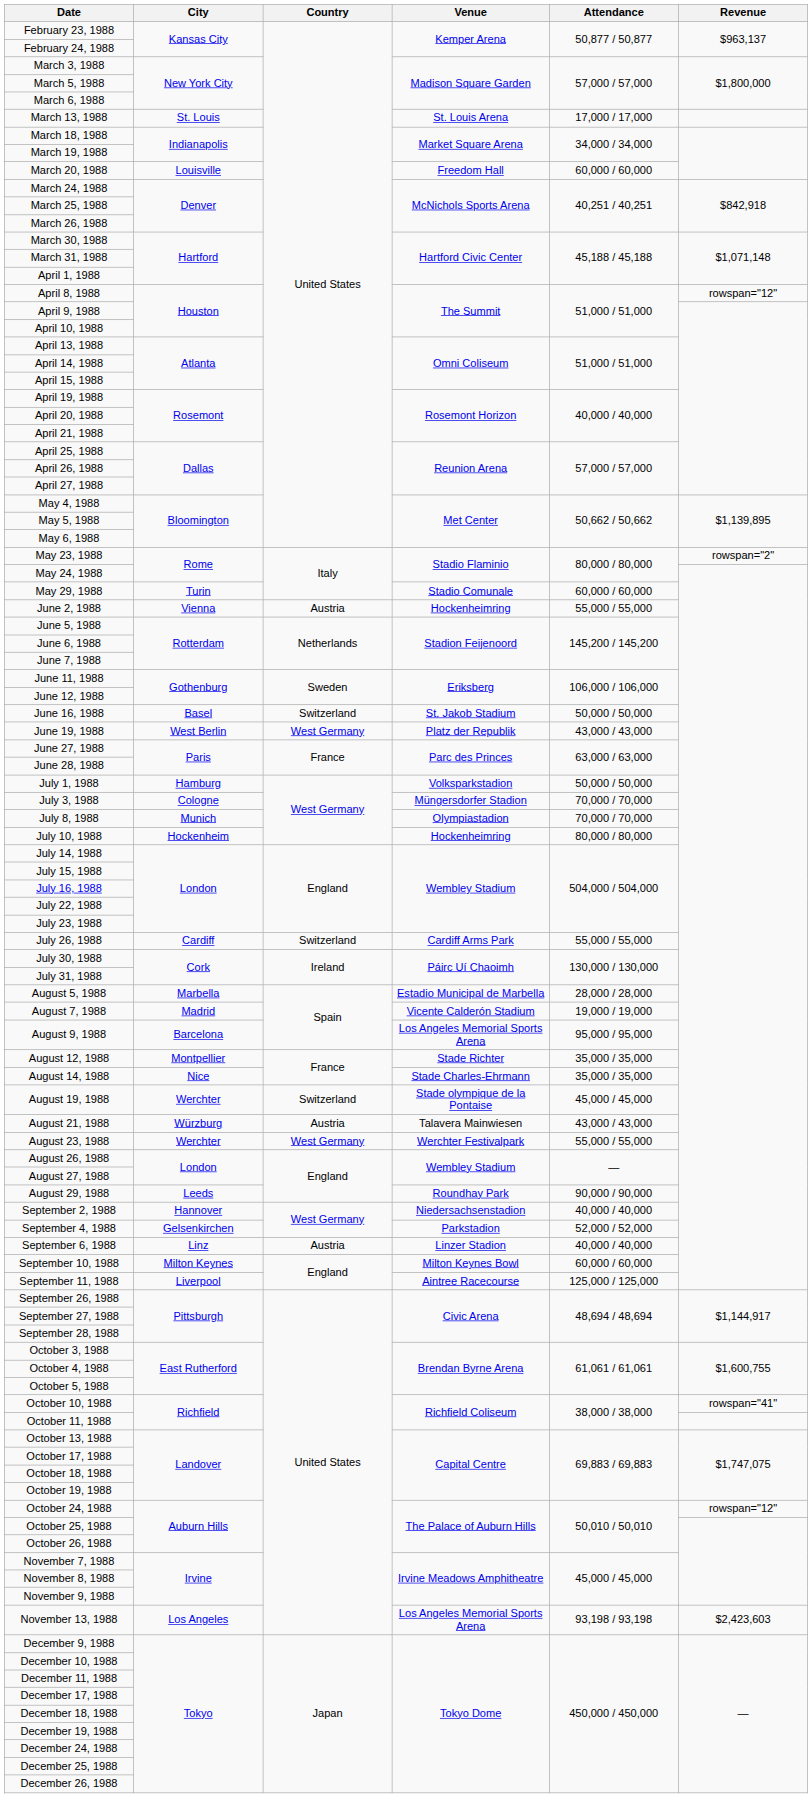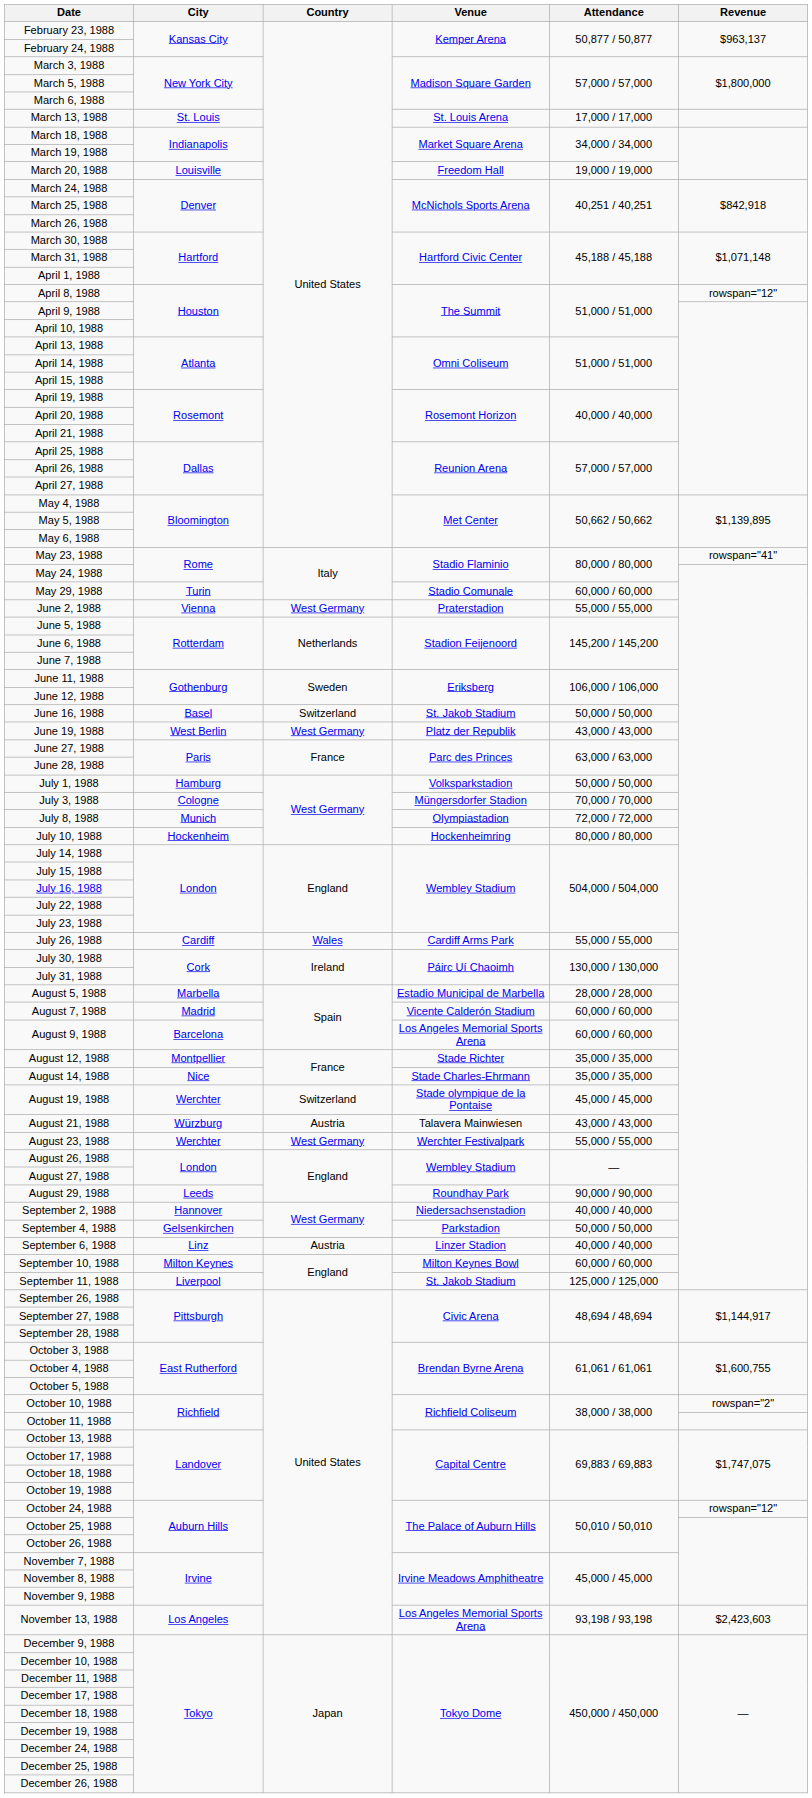(614, 170) 60,000 / 60,000 -> (614, 170) 19,000 / 19,000
(743, 556) rowspan="2" -> (743, 556) rowspan="41"
(328, 608) Austria -> (328, 608) West Germany
(471, 608) Hockenheimring -> (471, 608) Praterstadion
(614, 818) 70,000 / 70,000 -> (614, 818) 72,000 / 72,000
(328, 941) Switzerland -> (328, 941) Wales
(614, 1011) 19,000 / 19,000 -> (614, 1011) 60,000 / 60,000
(614, 1034) 95,000 / 95,000 -> (614, 1034) 60,000 / 60,000
(614, 1228) 52,000 / 52,000 -> (614, 1228) 50,000 / 50,000
(471, 1281) Aintree Racecourse -> (471, 1281) St. Jakob Stadium
(743, 1403) rowspan="41" -> (743, 1403) rowspan="2"
